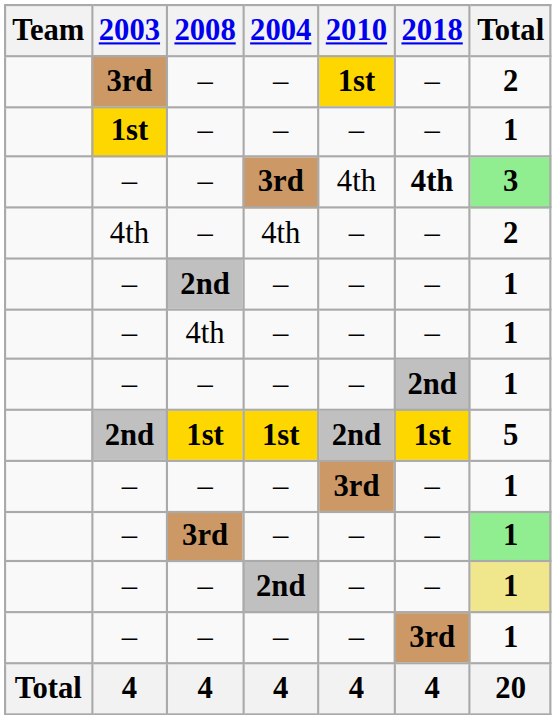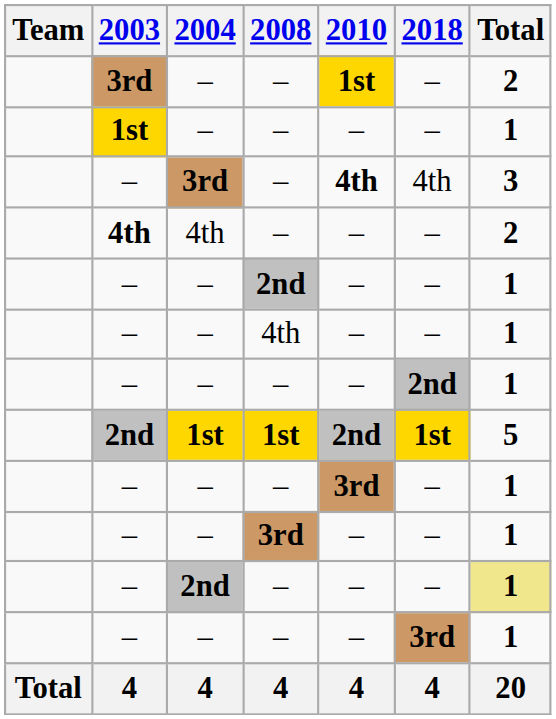columns swapped: (281, 30) <-> (205, 30)
(356, 181) normal -> (356, 181) bold
(432, 181) bold -> (432, 181) normal
(511, 181) lightgreen background -> (511, 181) no background
(129, 232) normal -> (129, 232) bold
(511, 536) lightgreen background -> (511, 536) no background
